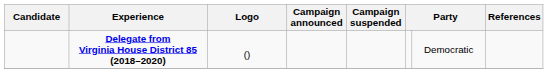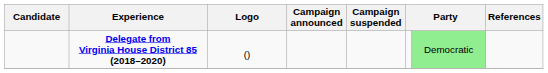(449, 49) no background -> (449, 49) lightgreen background
